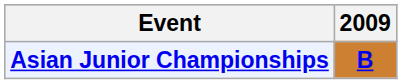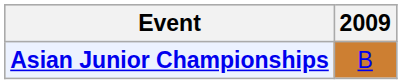(365, 60) bold -> (365, 60) normal
